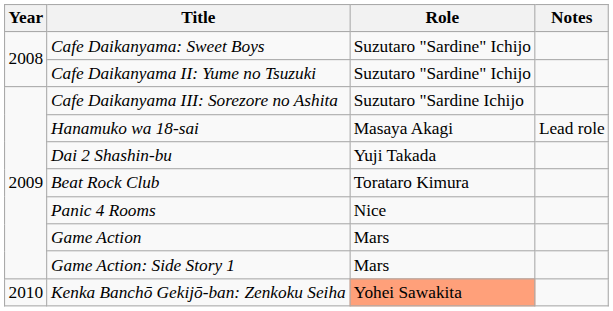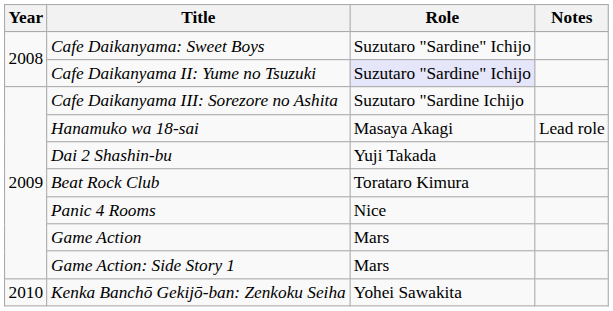(442, 73) no background -> (442, 73) lavender background
(408, 292) lightsalmon background -> (408, 292) no background
